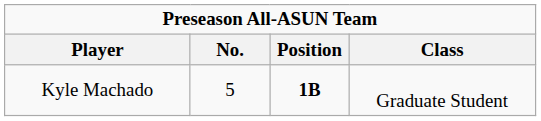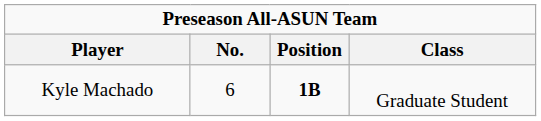(230, 89) 5 -> (230, 89) 6
